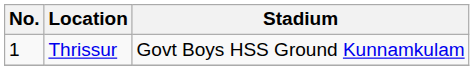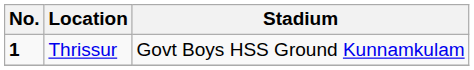(14, 49) normal -> (14, 49) bold
